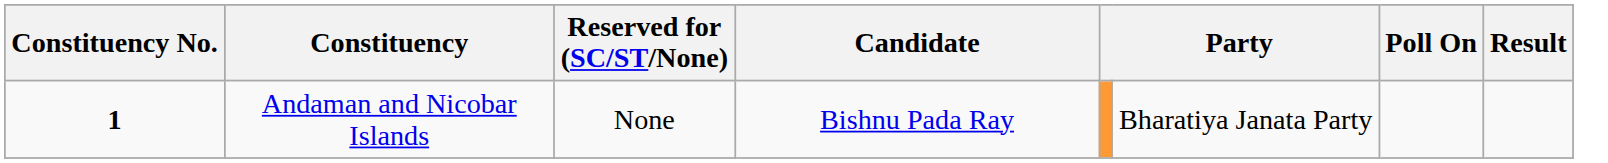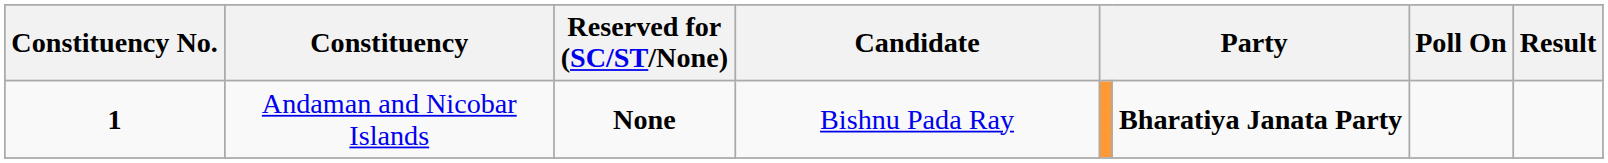(644, 119) normal -> (644, 119) bold
(1246, 119) normal -> (1261, 119) bold
